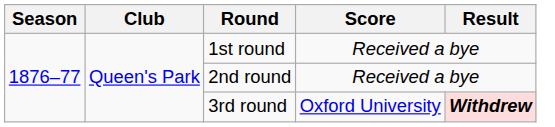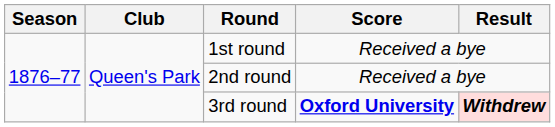(370, 106) normal -> (377, 106) bold
